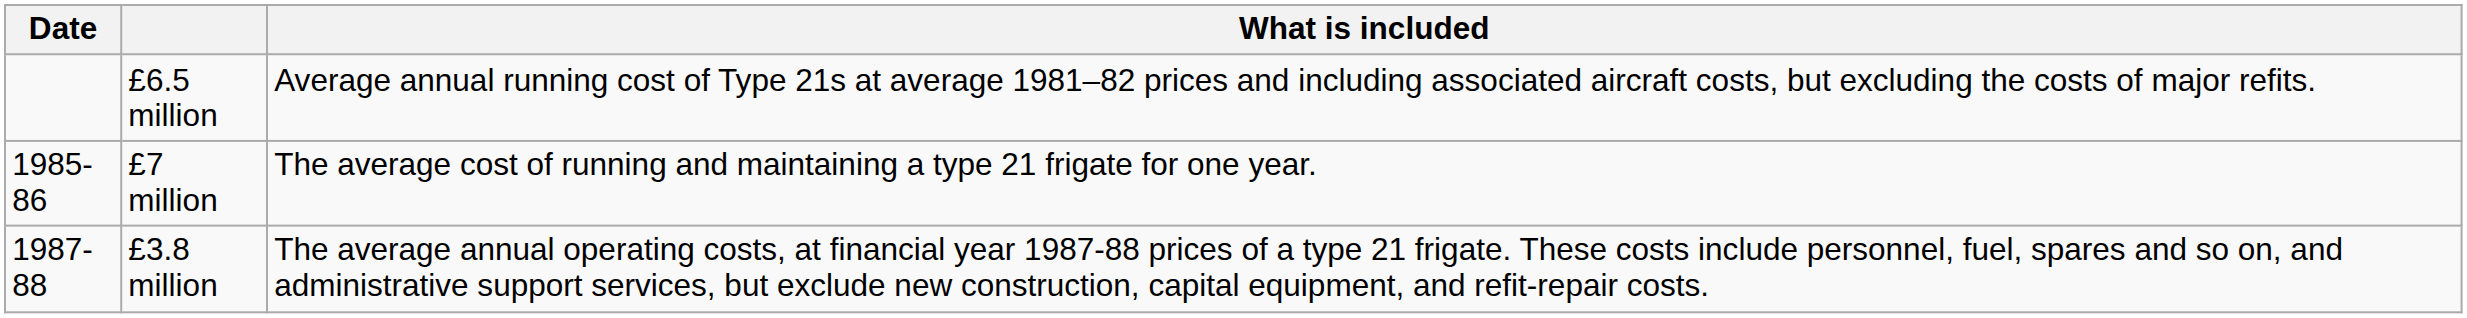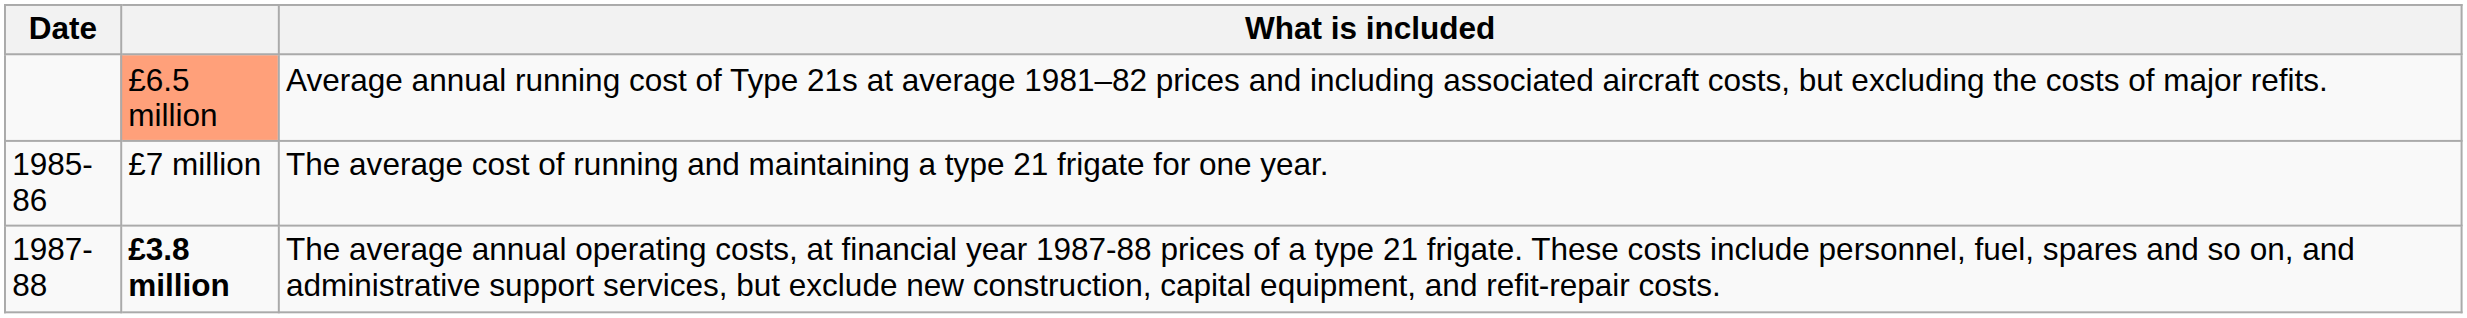(173, 97) no background -> (173, 97) lightsalmon background
(173, 268) normal -> (179, 268) bold
